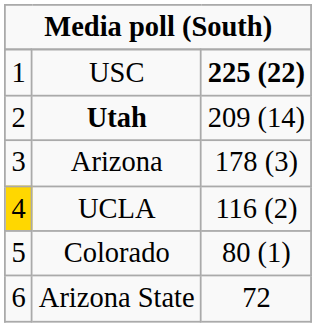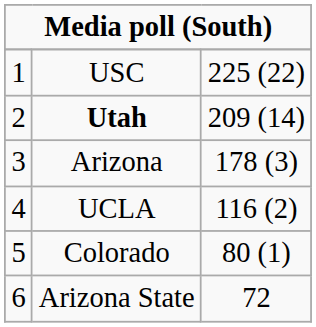(256, 72) bold -> (256, 72) normal
(19, 207) gold background -> (19, 207) no background
